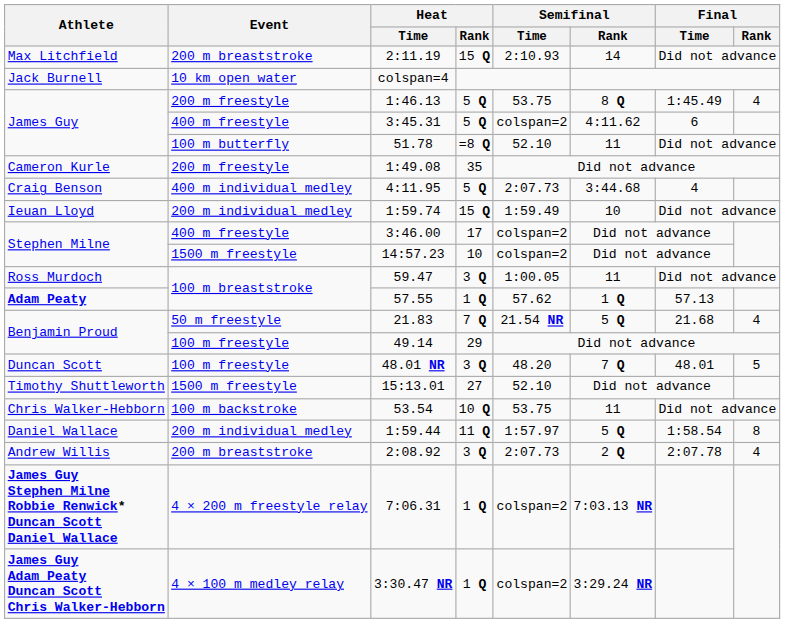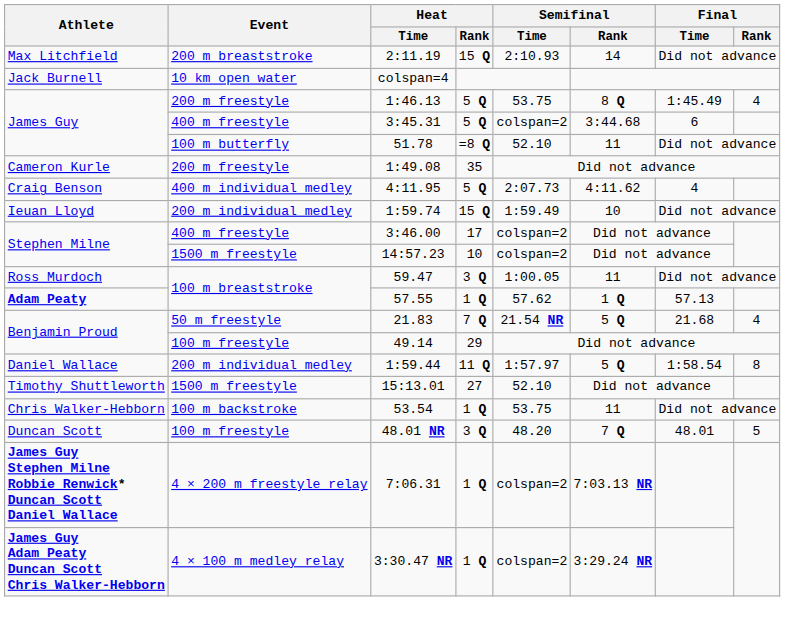(613, 123) 4:11.62 -> (613, 123) 3:44.68
(613, 189) 3:44.68 -> (613, 189) 4:11.62
rows swapped: (413, 365) <-> (413, 431)
(475, 409) 10 Q -> (474, 409) 1 Q
- row: (413, 453)
